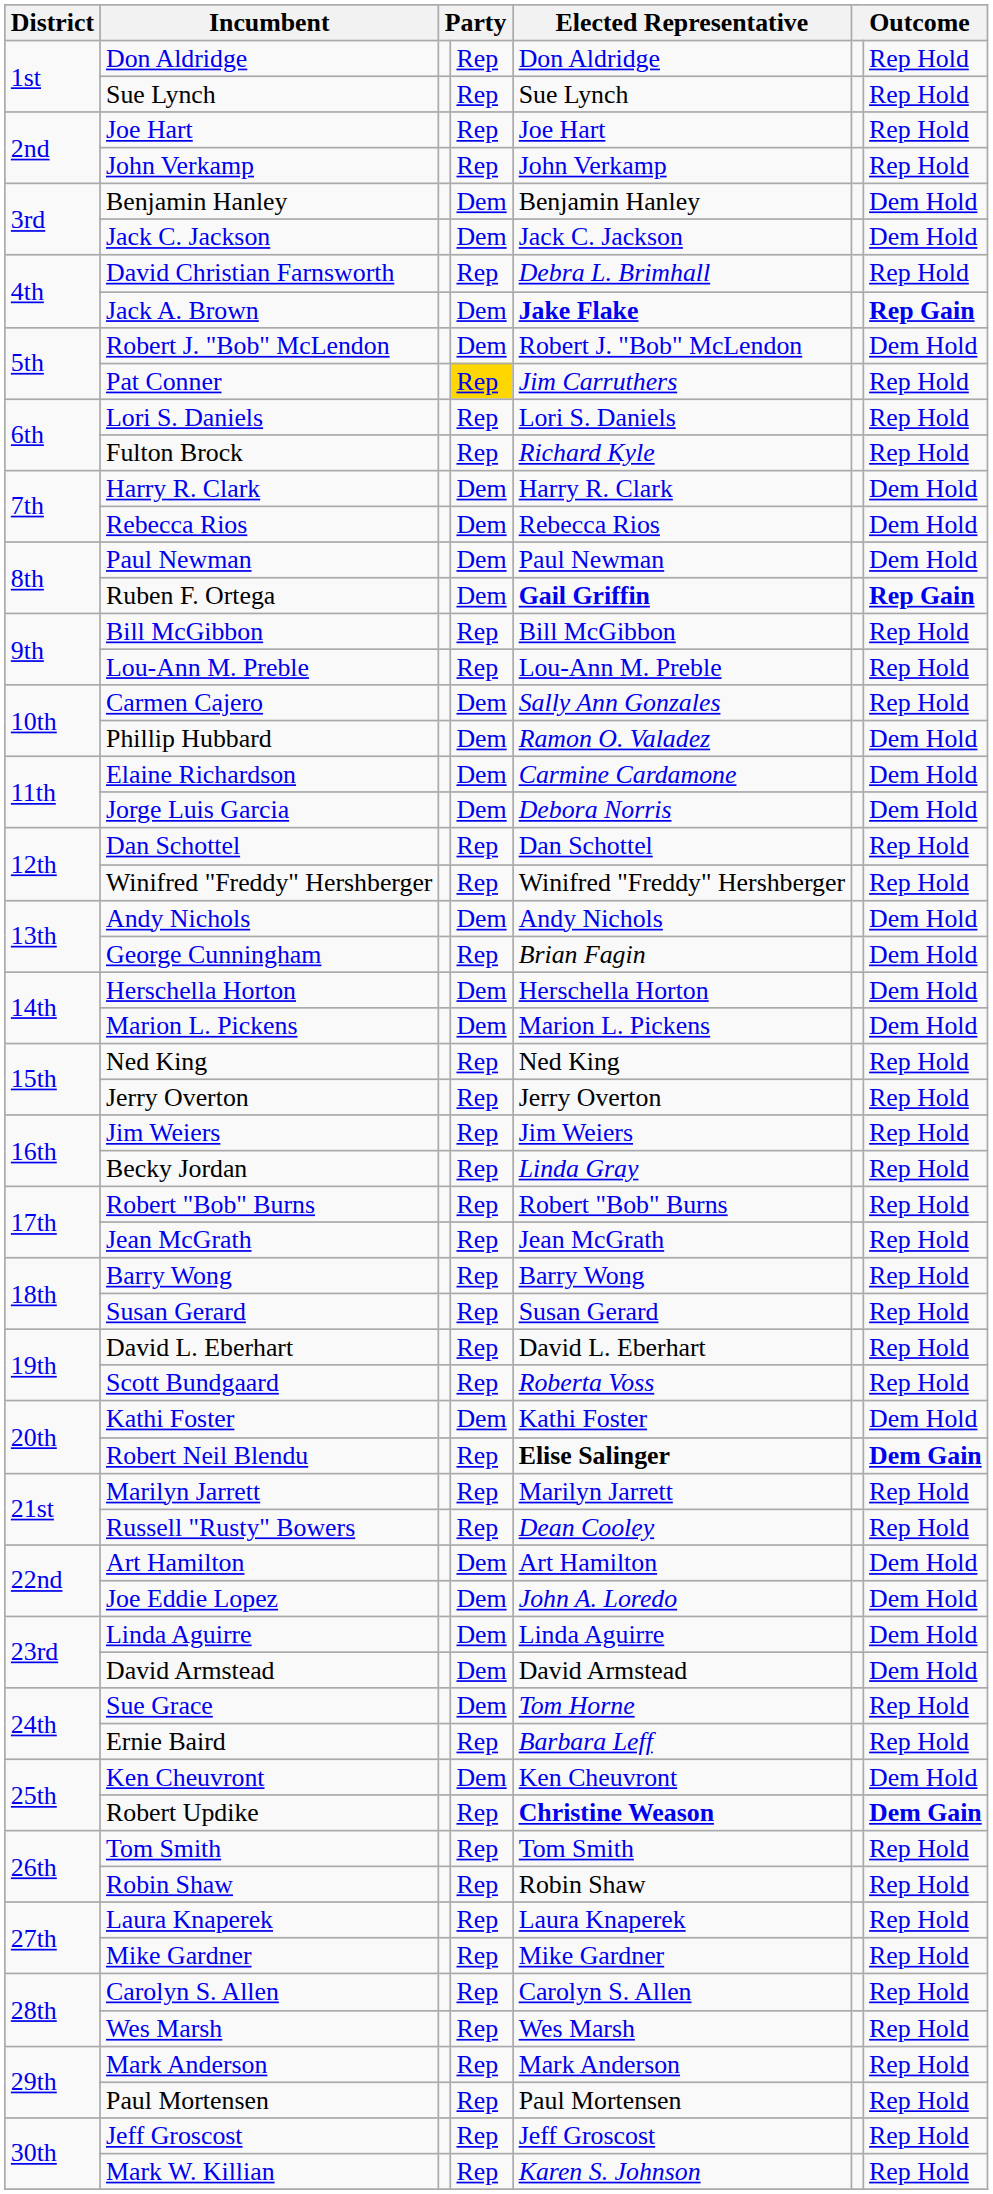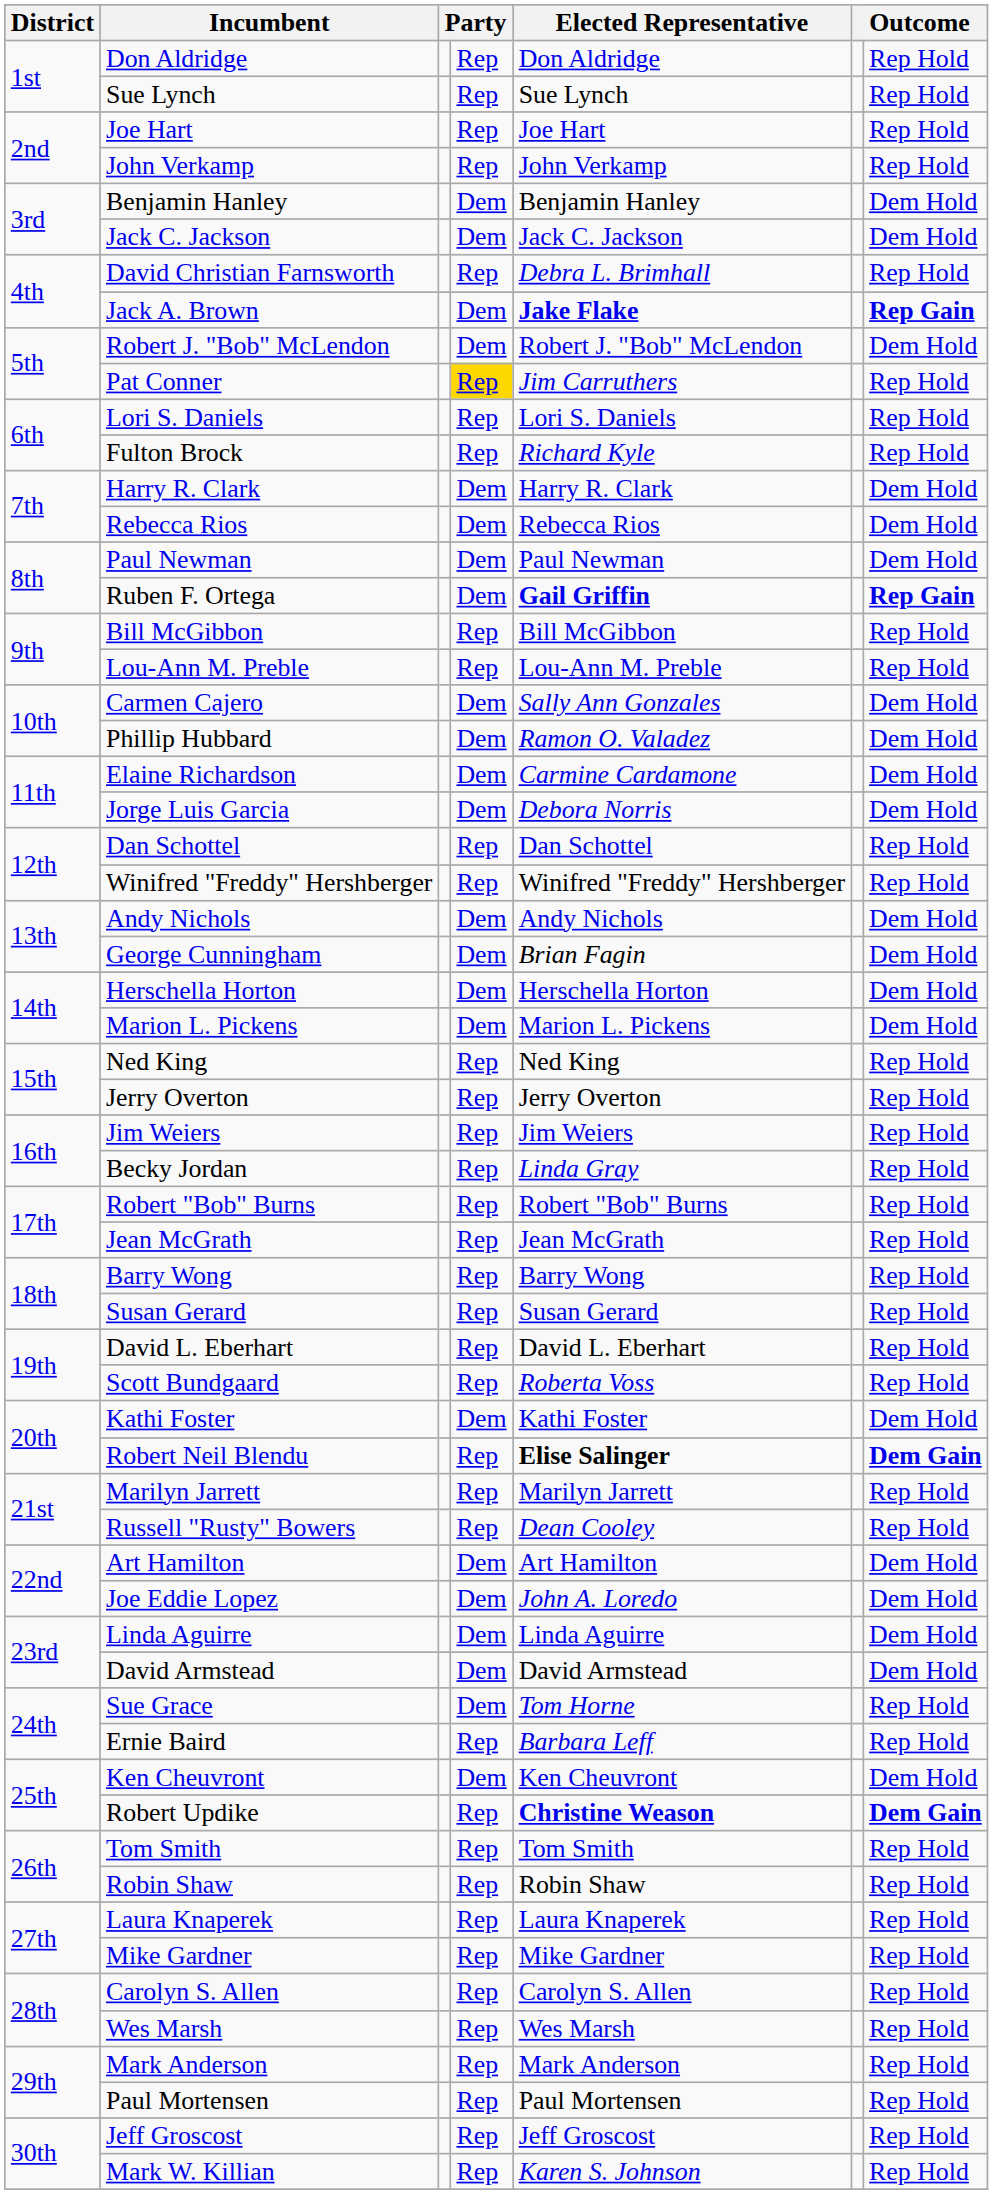(919, 702) Rep Hold -> (923, 702) Dem Hold
(477, 953) Rep -> (482, 953) Dem
